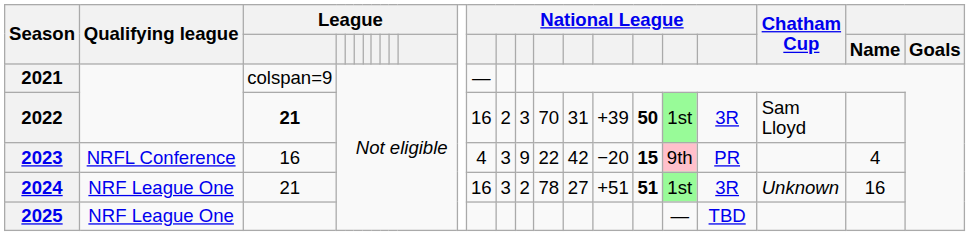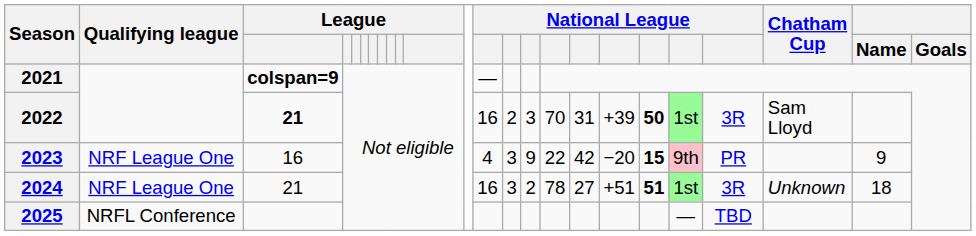(290, 78) normal -> (293, 78) bold
(161, 158) NRFL Conference -> (161, 158) NRF League One
(875, 158) 4 -> (881, 158) 9
(875, 187) 16 -> (881, 187) 18
(161, 216) NRF League One -> (161, 216) NRFL Conference
